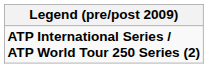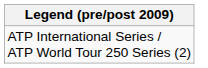(104, 44) bold -> (99, 44) normal
